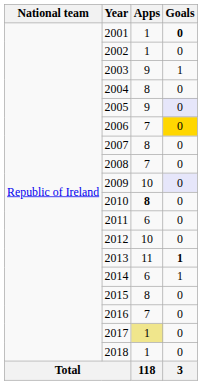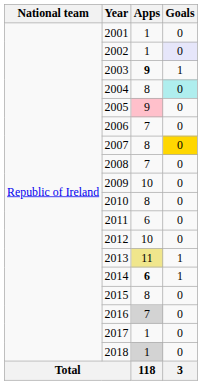(180, 32) bold -> (180, 32) normal
(180, 51) no background -> (180, 51) lavender background
(147, 70) normal -> (147, 70) bold
(180, 88) no background -> (180, 88) paleturquoise background
(147, 107) no background -> (147, 107) pink background
(180, 107) lavender background -> (180, 107) no background
(180, 126) gold background -> (180, 126) no background
(180, 145) no background -> (180, 145) gold background
(180, 182) lavender background -> (180, 182) no background
(147, 201) bold -> (147, 201) normal
(147, 257) no background -> (147, 257) khaki background
(180, 257) bold -> (180, 257) normal
(147, 276) normal -> (147, 276) bold
(147, 314) no background -> (147, 314) lightgrey background
(147, 333) khaki background -> (147, 333) no background
(147, 351) no background -> (147, 351) lightgrey background
